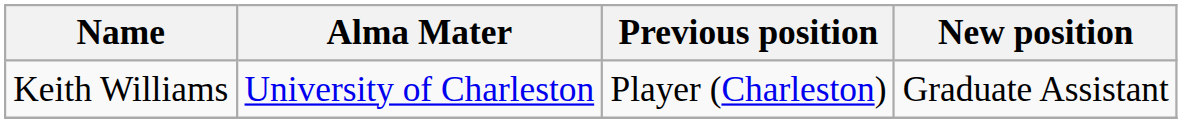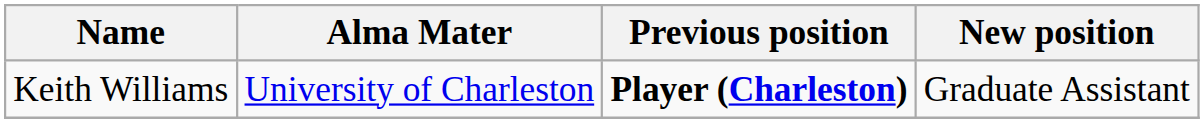(748, 88) normal -> (759, 88) bold
